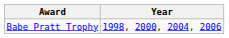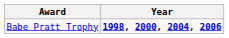(162, 26) normal -> (162, 26) bold
